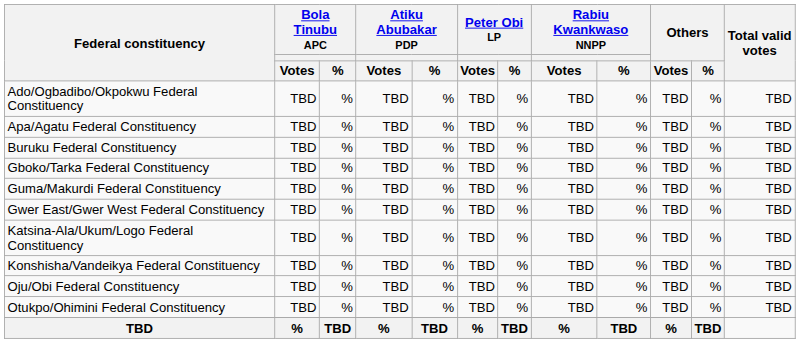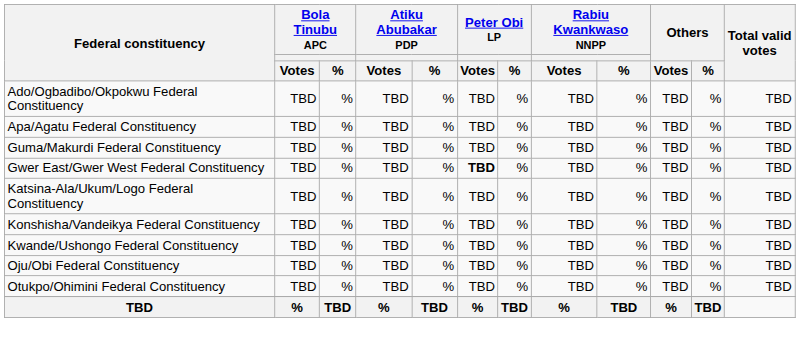- row: (92, 148)
- row: (108, 169)
(482, 210) normal -> (482, 169) bold
+ row: (123, 245)
